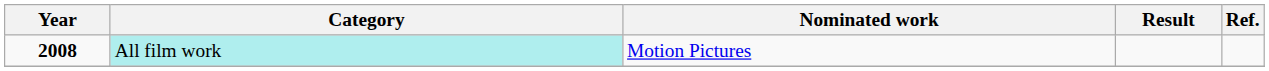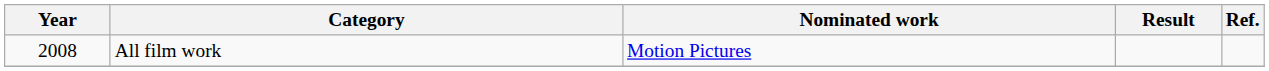(57, 50) bold -> (57, 50) normal
(168, 50) paleturquoise background -> (168, 50) no background
